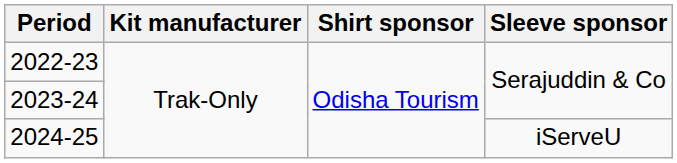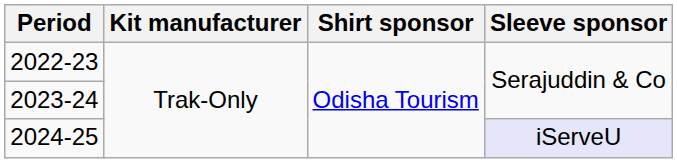(579, 137) no background -> (579, 137) lavender background
